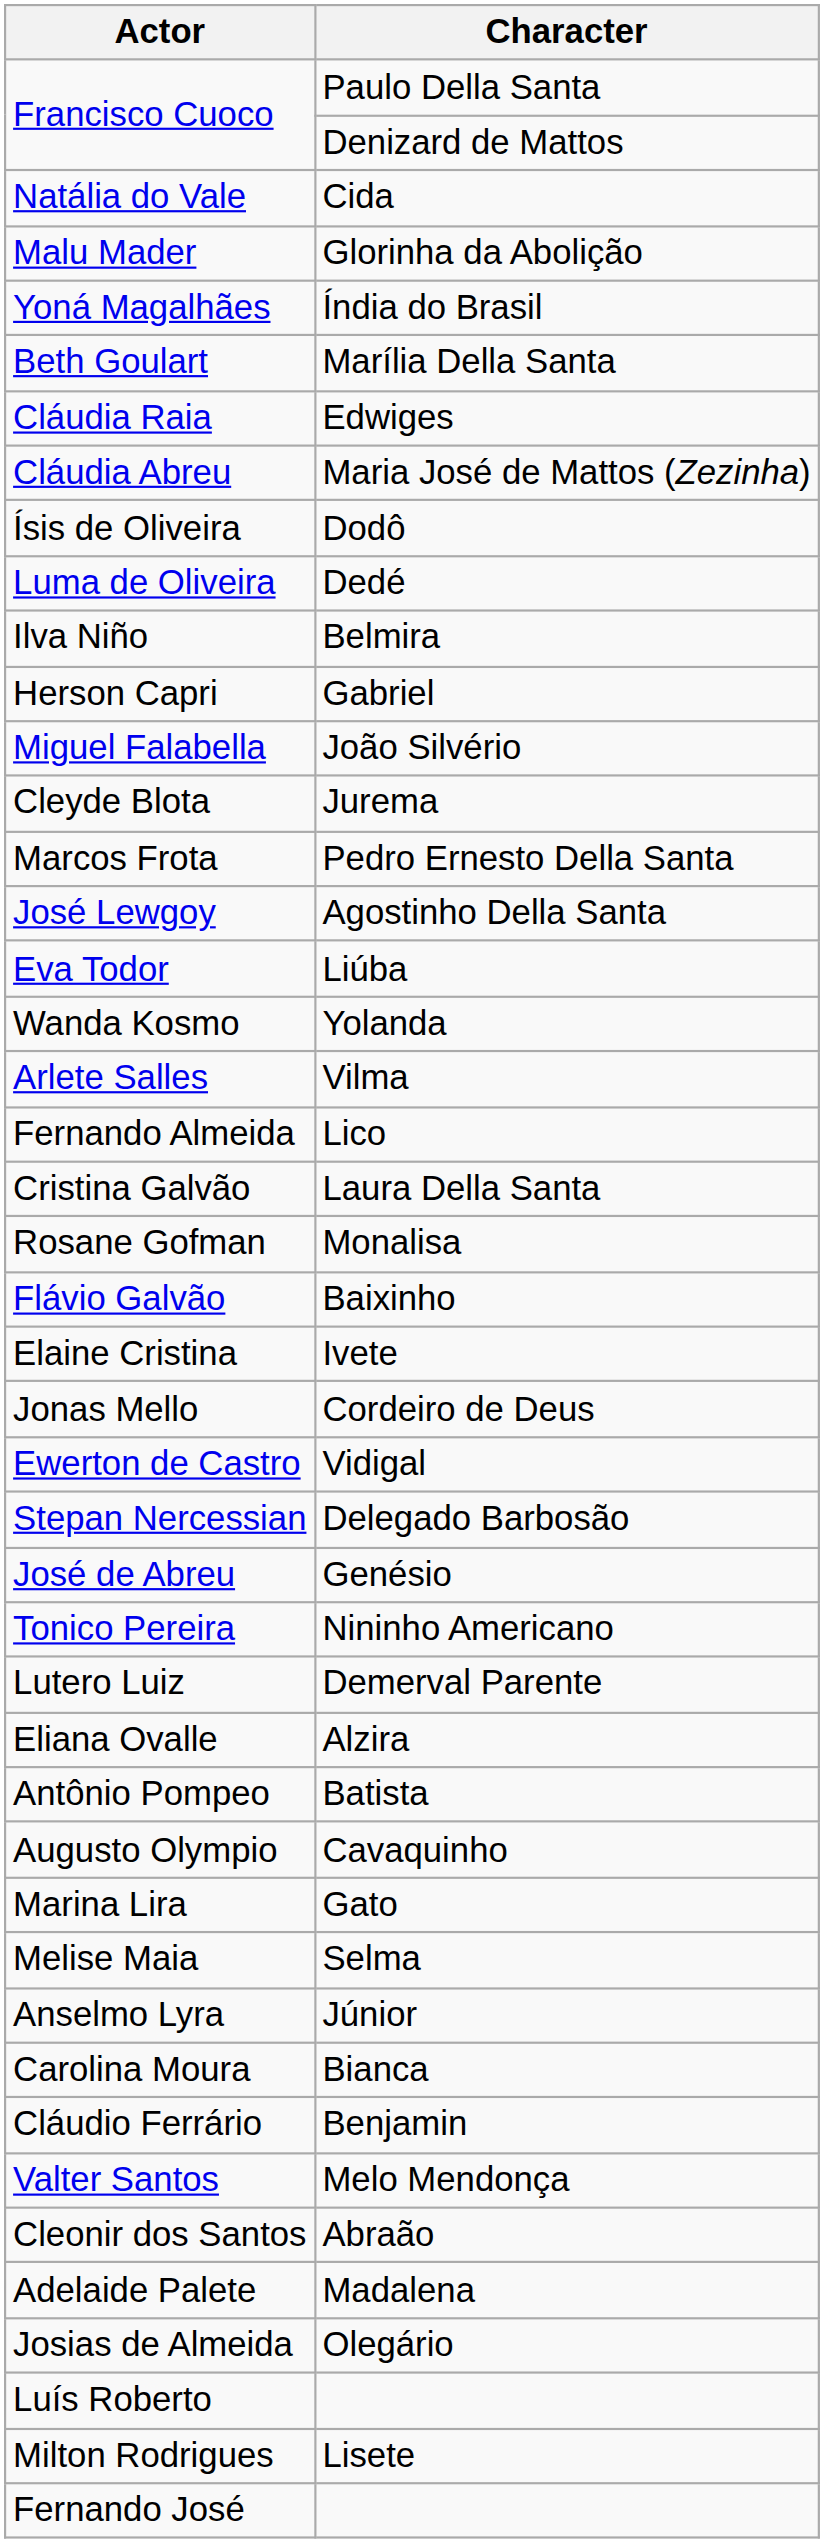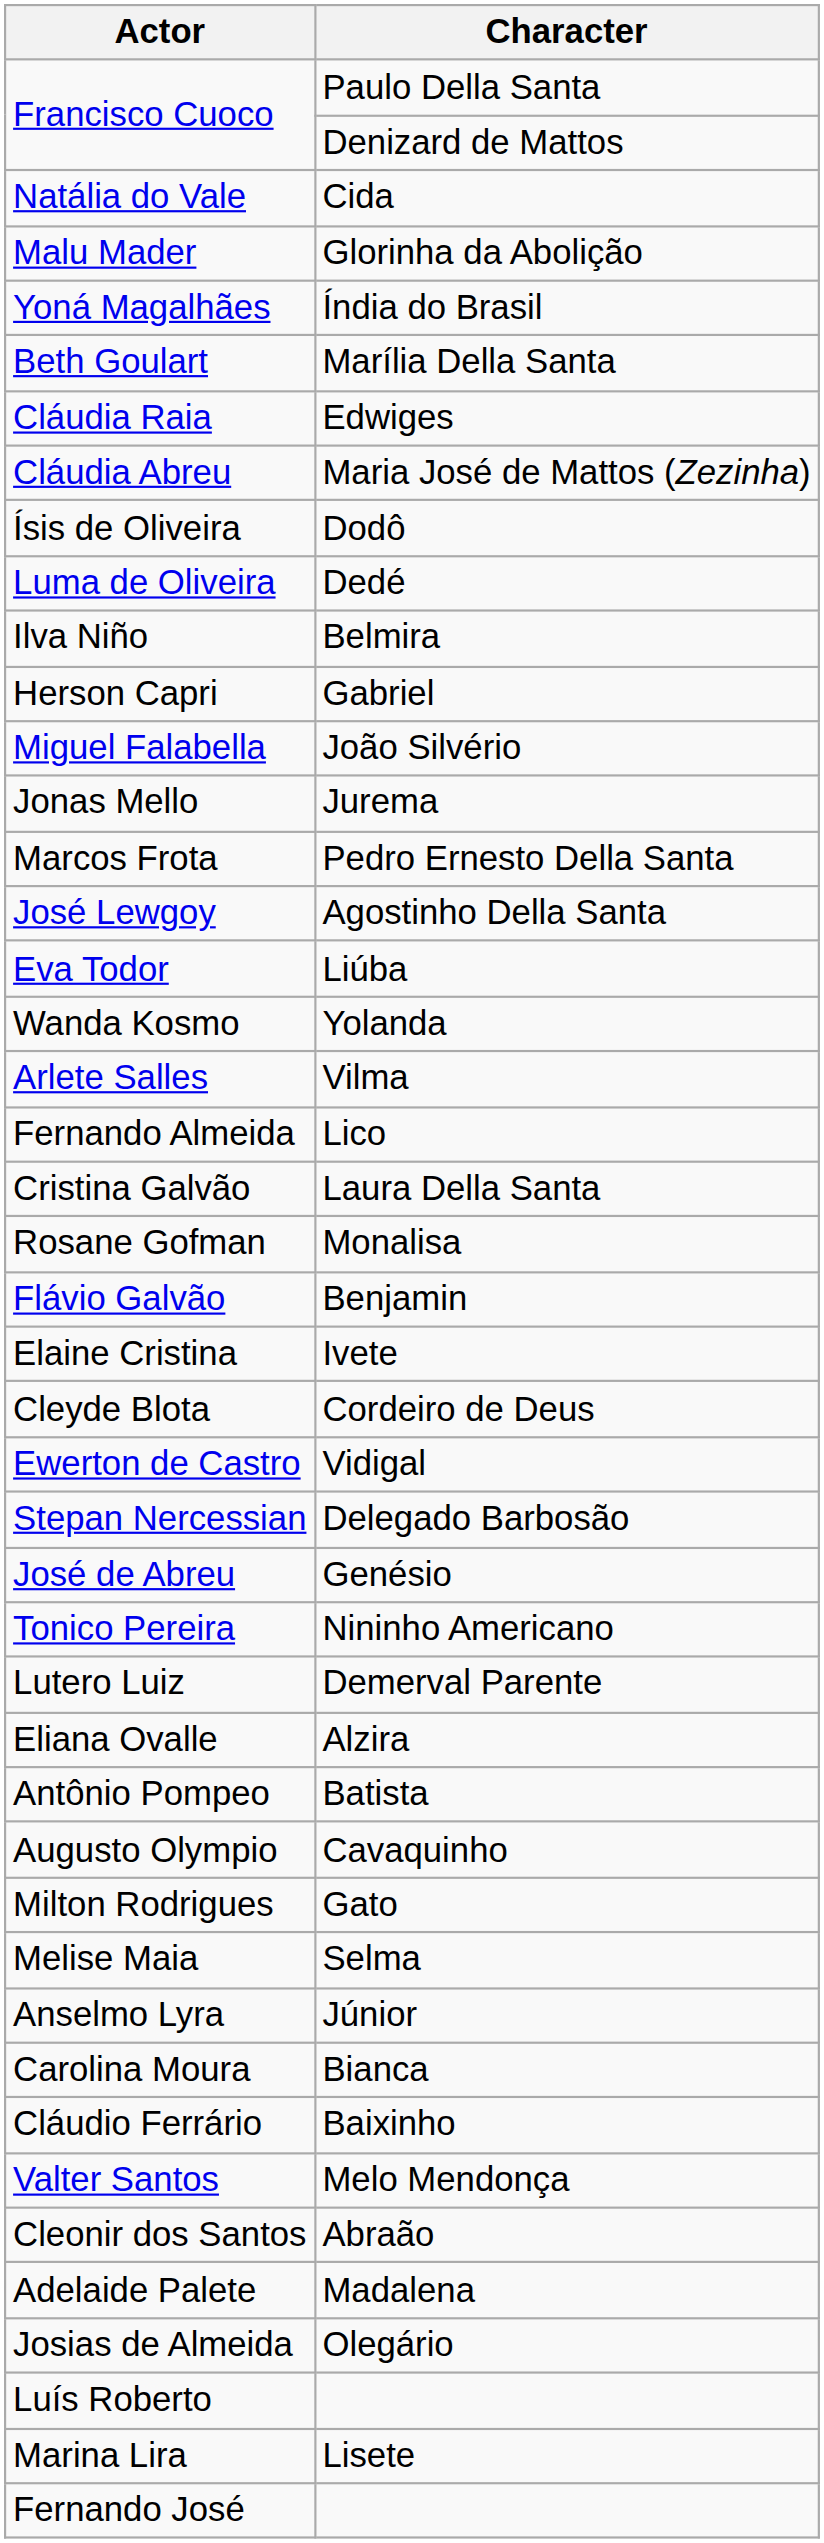(112, 802) Cleyde Blota -> (106, 802) Jonas Mello
(389, 1298) Baixinho -> (395, 1298) Benjamin
(106, 1408) Jonas Mello -> (112, 1408) Cleyde Blota
(100, 1904) Marina Lira -> (143, 1904) Milton Rodrigues
(395, 2124) Benjamin -> (389, 2124) Baixinho
(143, 2454) Milton Rodrigues -> (100, 2454) Marina Lira
